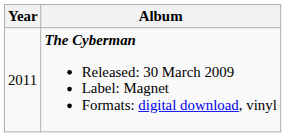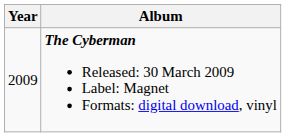(22, 79) 2011 -> (23, 79) 2009
